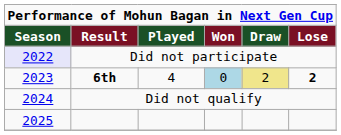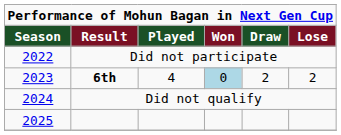(38, 57) lavender background -> (38, 57) no background
(265, 78) khaki background -> (265, 78) no background
(313, 78) bold -> (313, 78) normal
